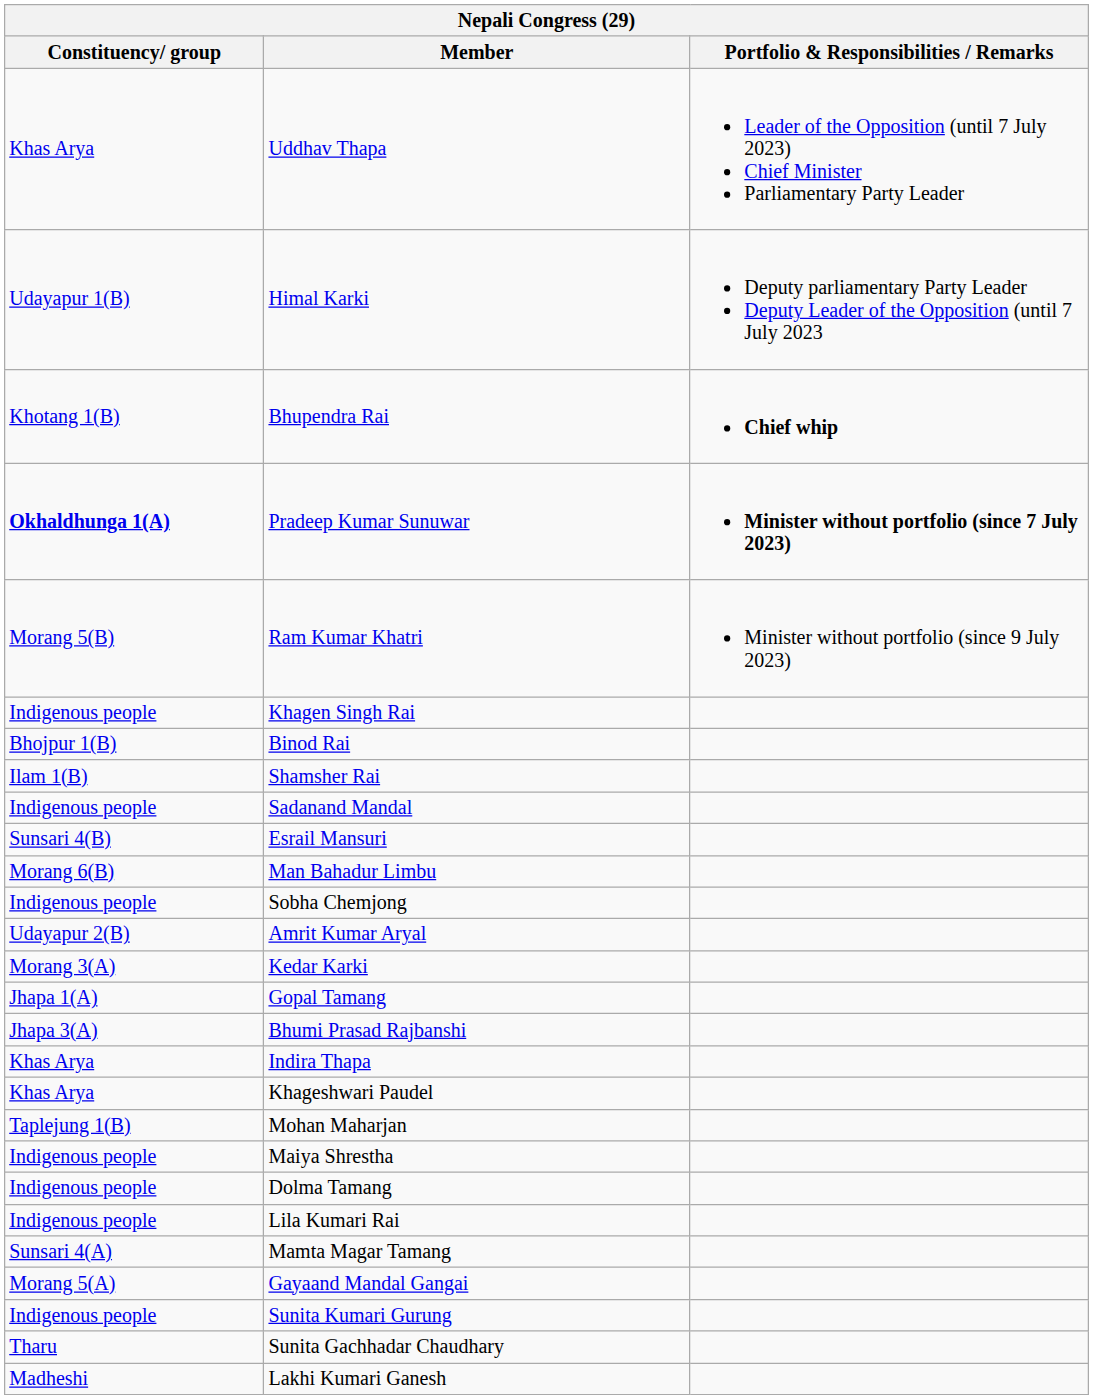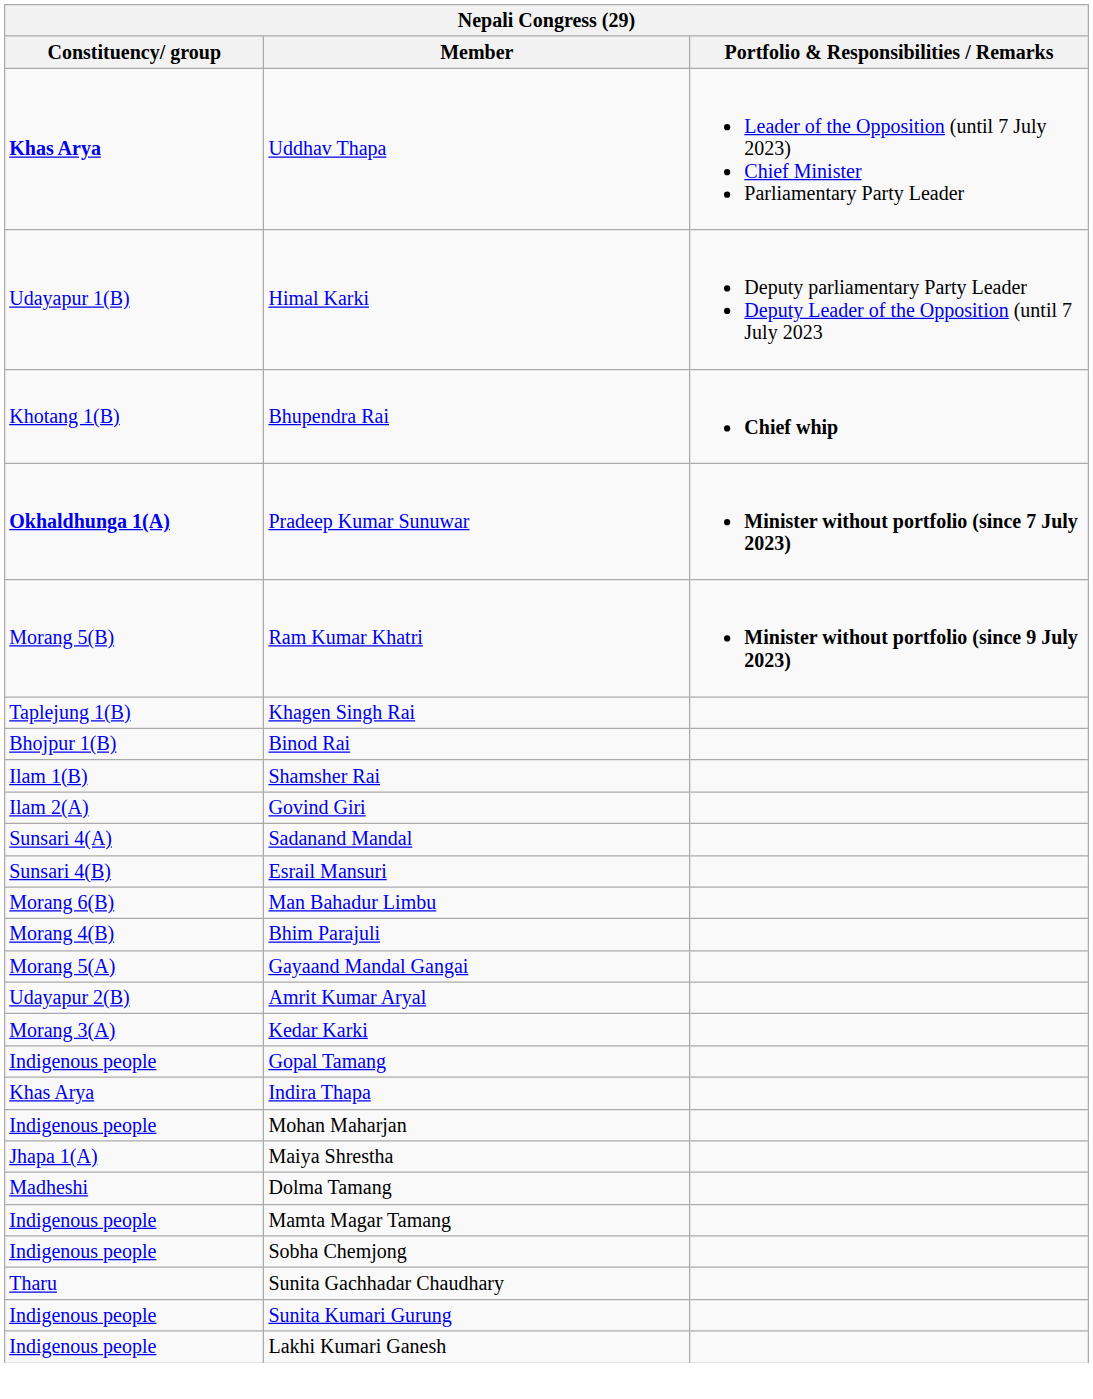(52, 148) normal -> (55, 148) bold
(889, 650) normal -> (889, 650) bold
(83, 712) Indigenous people -> (70, 712) Taplejung 1(B)
+ row: (317, 807)
(83, 807) Indigenous people -> (61, 839) Sunsari 4(A)
+ row: (324, 934)
rows swapped: (368, 1283) <-> (338, 902)
(53, 997) Jhapa 1(A) -> (83, 1061) Indigenous people
- row: (367, 1029)
- row: (351, 1093)
(70, 1124) Taplejung 1(B) -> (83, 1124) Indigenous people
(83, 1156) Indigenous people -> (53, 1156) Jhapa 1(A)
(83, 1188) Indigenous people -> (49, 1188) Madheshi
- row: (334, 1219)
(61, 1251) Sunsari 4(A) -> (83, 1219) Indigenous people
rows swapped: (386, 1346) <-> (360, 1315)
(49, 1378) Madheshi -> (83, 1346) Indigenous people
